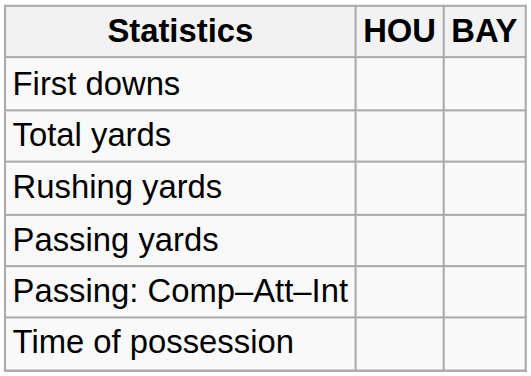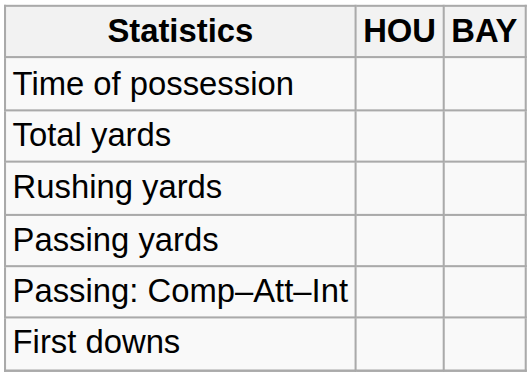rows swapped: (96, 83) <-> (153, 343)
